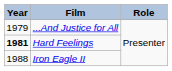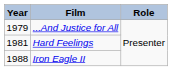(17, 43) bold -> (17, 43) normal
